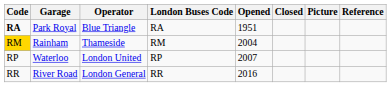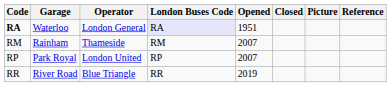(55, 27) Park Royal -> (51, 27) Waterloo
(109, 27) Blue Triangle -> (114, 27) London General
(157, 27) no background -> (157, 27) lavender background
(14, 43) gold background -> (14, 43) no background
(247, 43) 2004 -> (247, 43) 2007
(51, 58) Waterloo -> (55, 58) Park Royal
(114, 74) London General -> (109, 74) Blue Triangle
(247, 74) 2016 -> (247, 74) 2019
